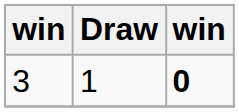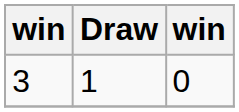(181, 80) bold -> (181, 80) normal
